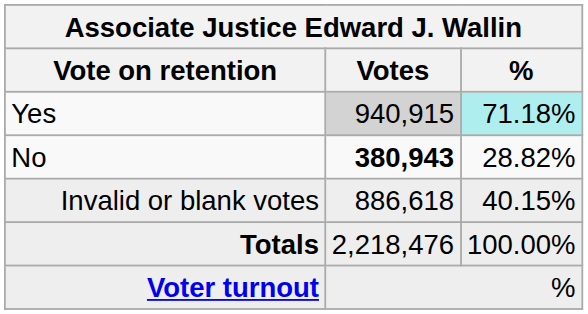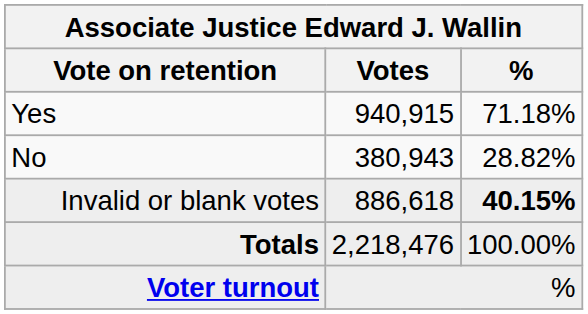(404, 114) lightgrey background -> (404, 114) no background
(529, 114) paleturquoise background -> (529, 114) no background
(404, 158) bold -> (404, 158) normal
(529, 201) normal -> (529, 201) bold
